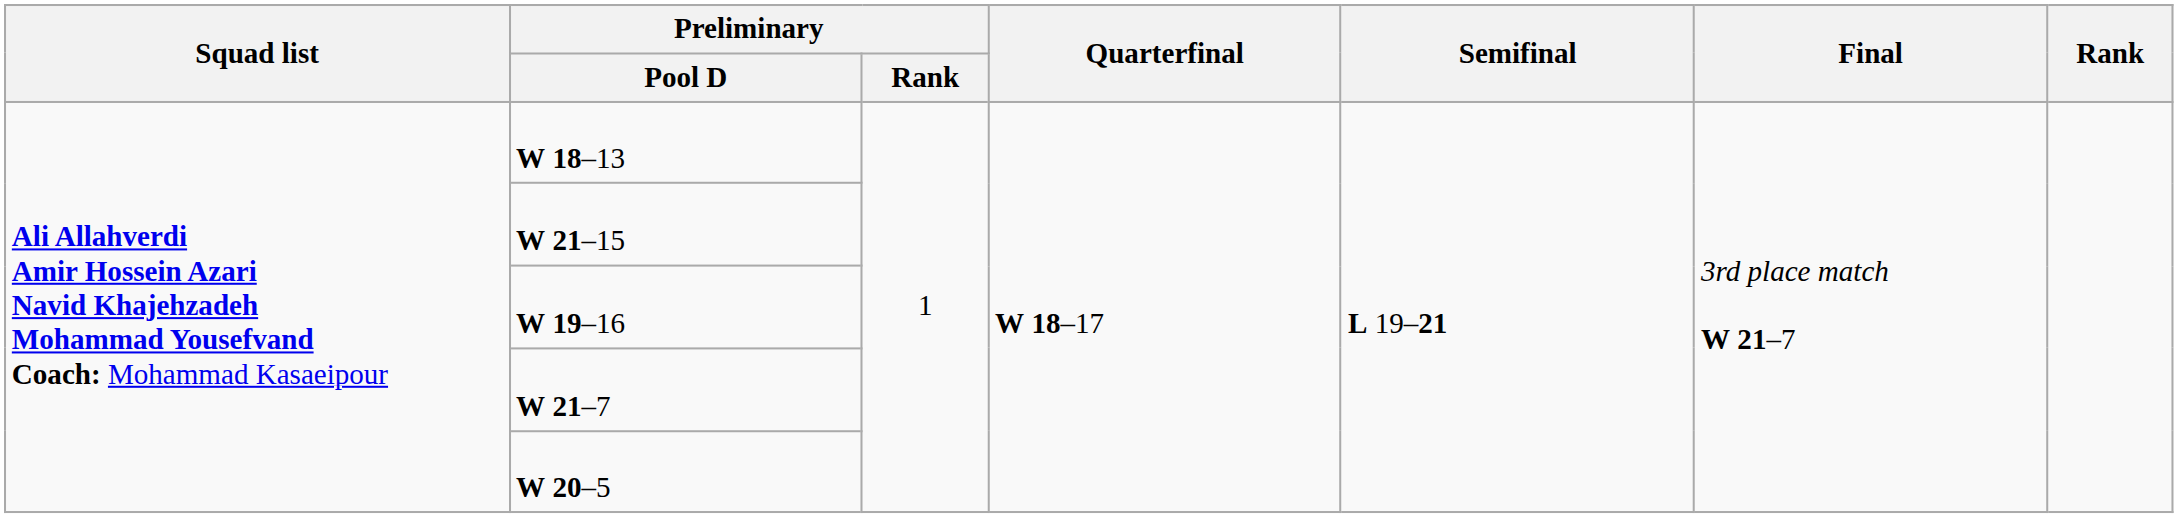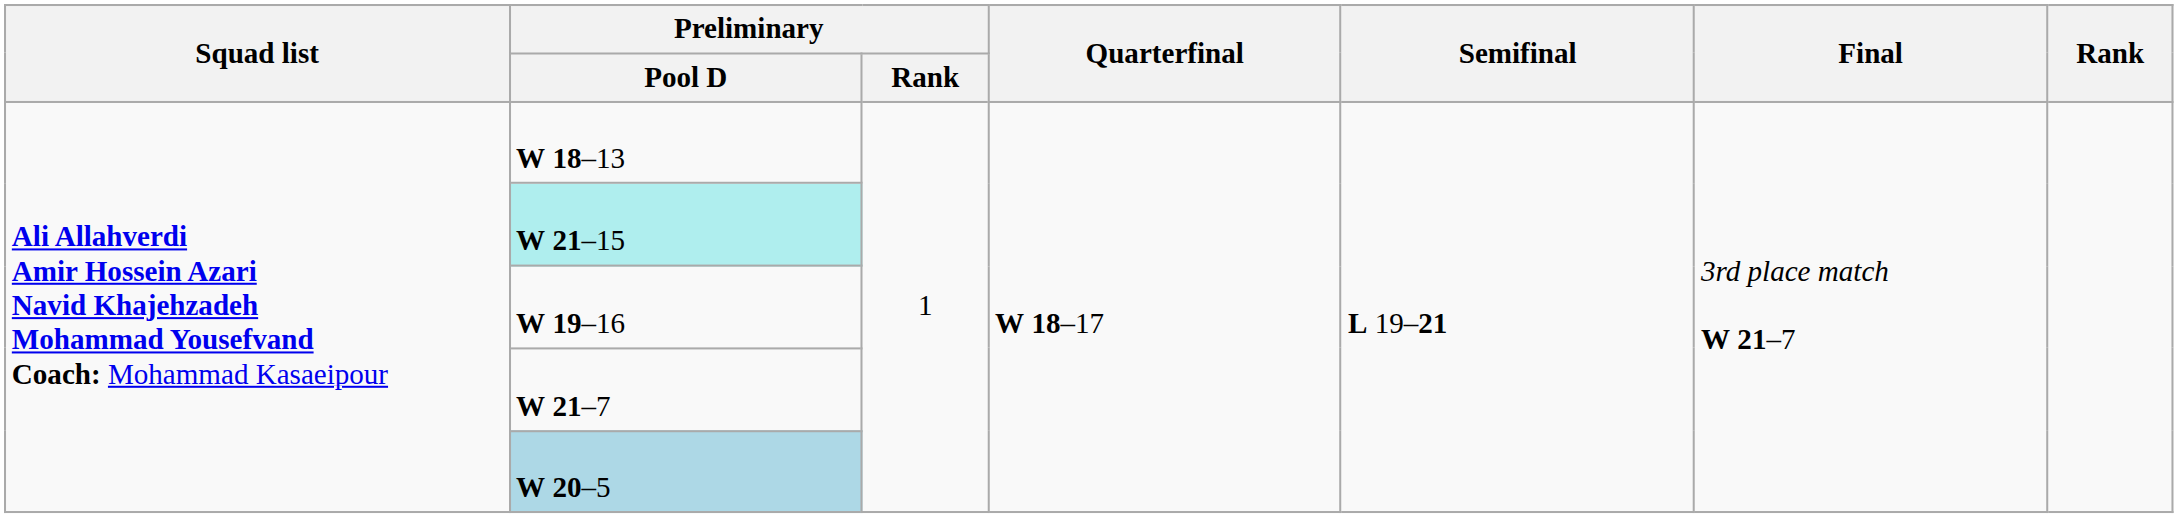(571, 241) no background -> (571, 241) paleturquoise background
(563, 488) no background -> (563, 488) lightblue background
